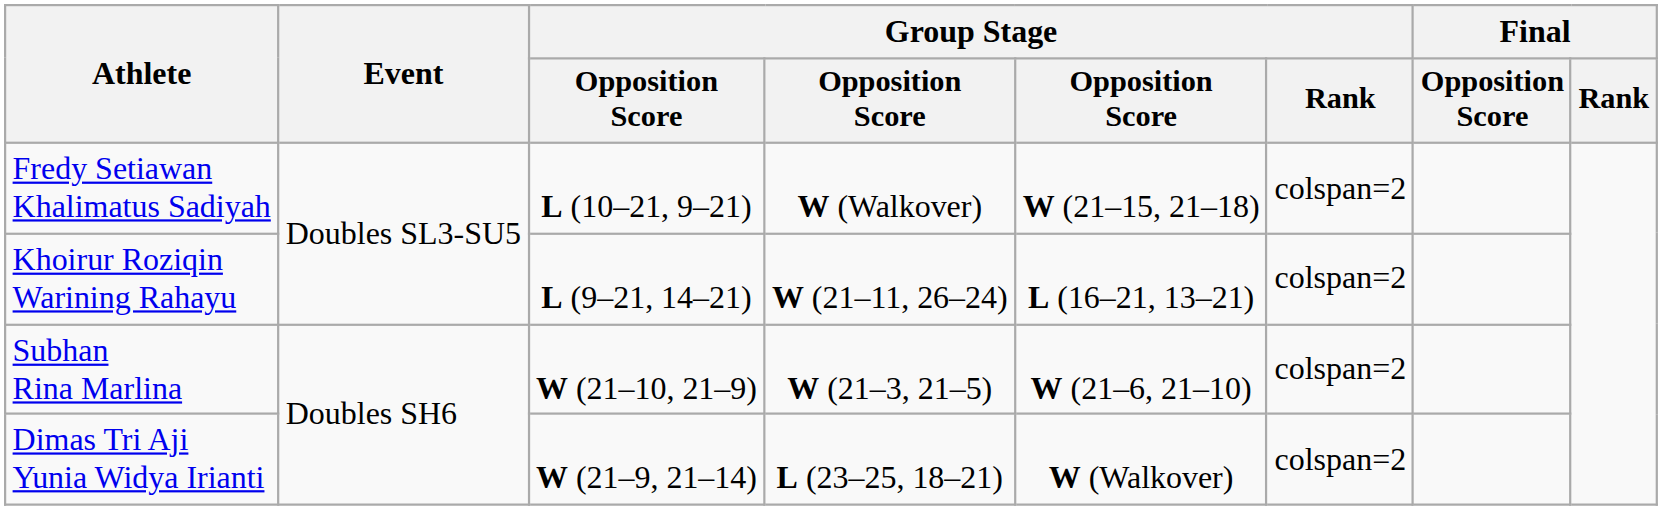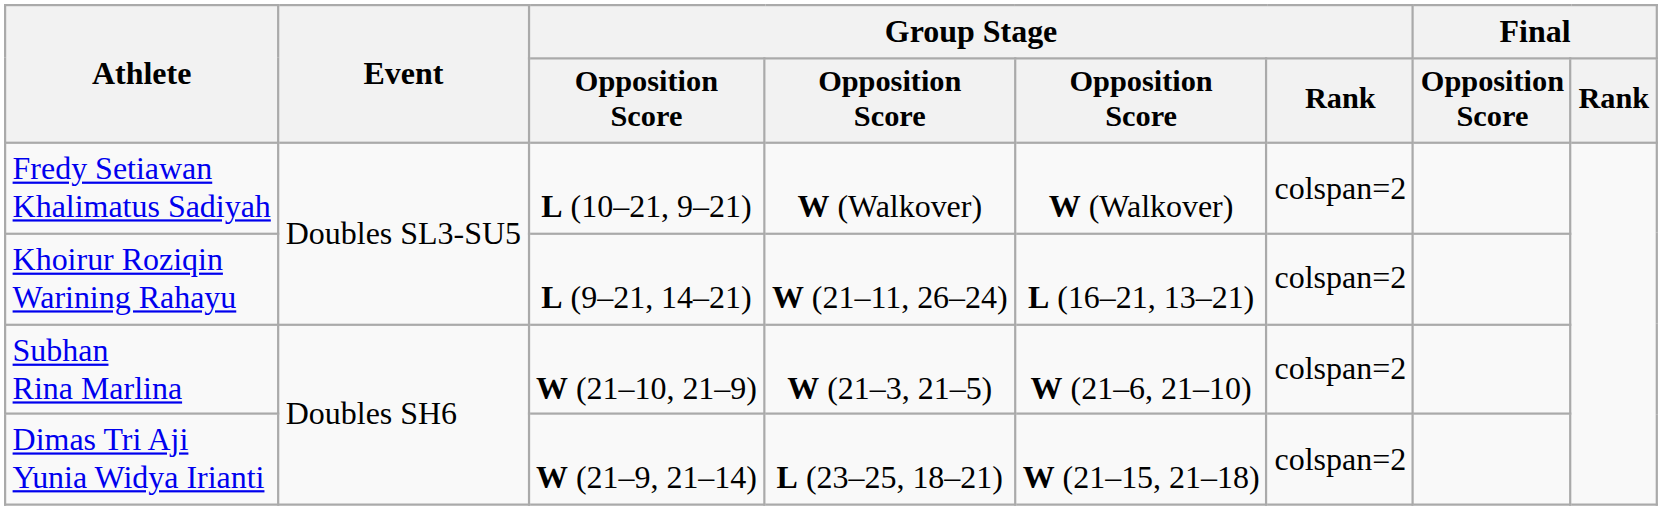(1141, 207) W (21–15, 21–18) -> (1141, 207) W (Walkover)
(1141, 478) W (Walkover) -> (1141, 478) W (21–15, 21–18)
